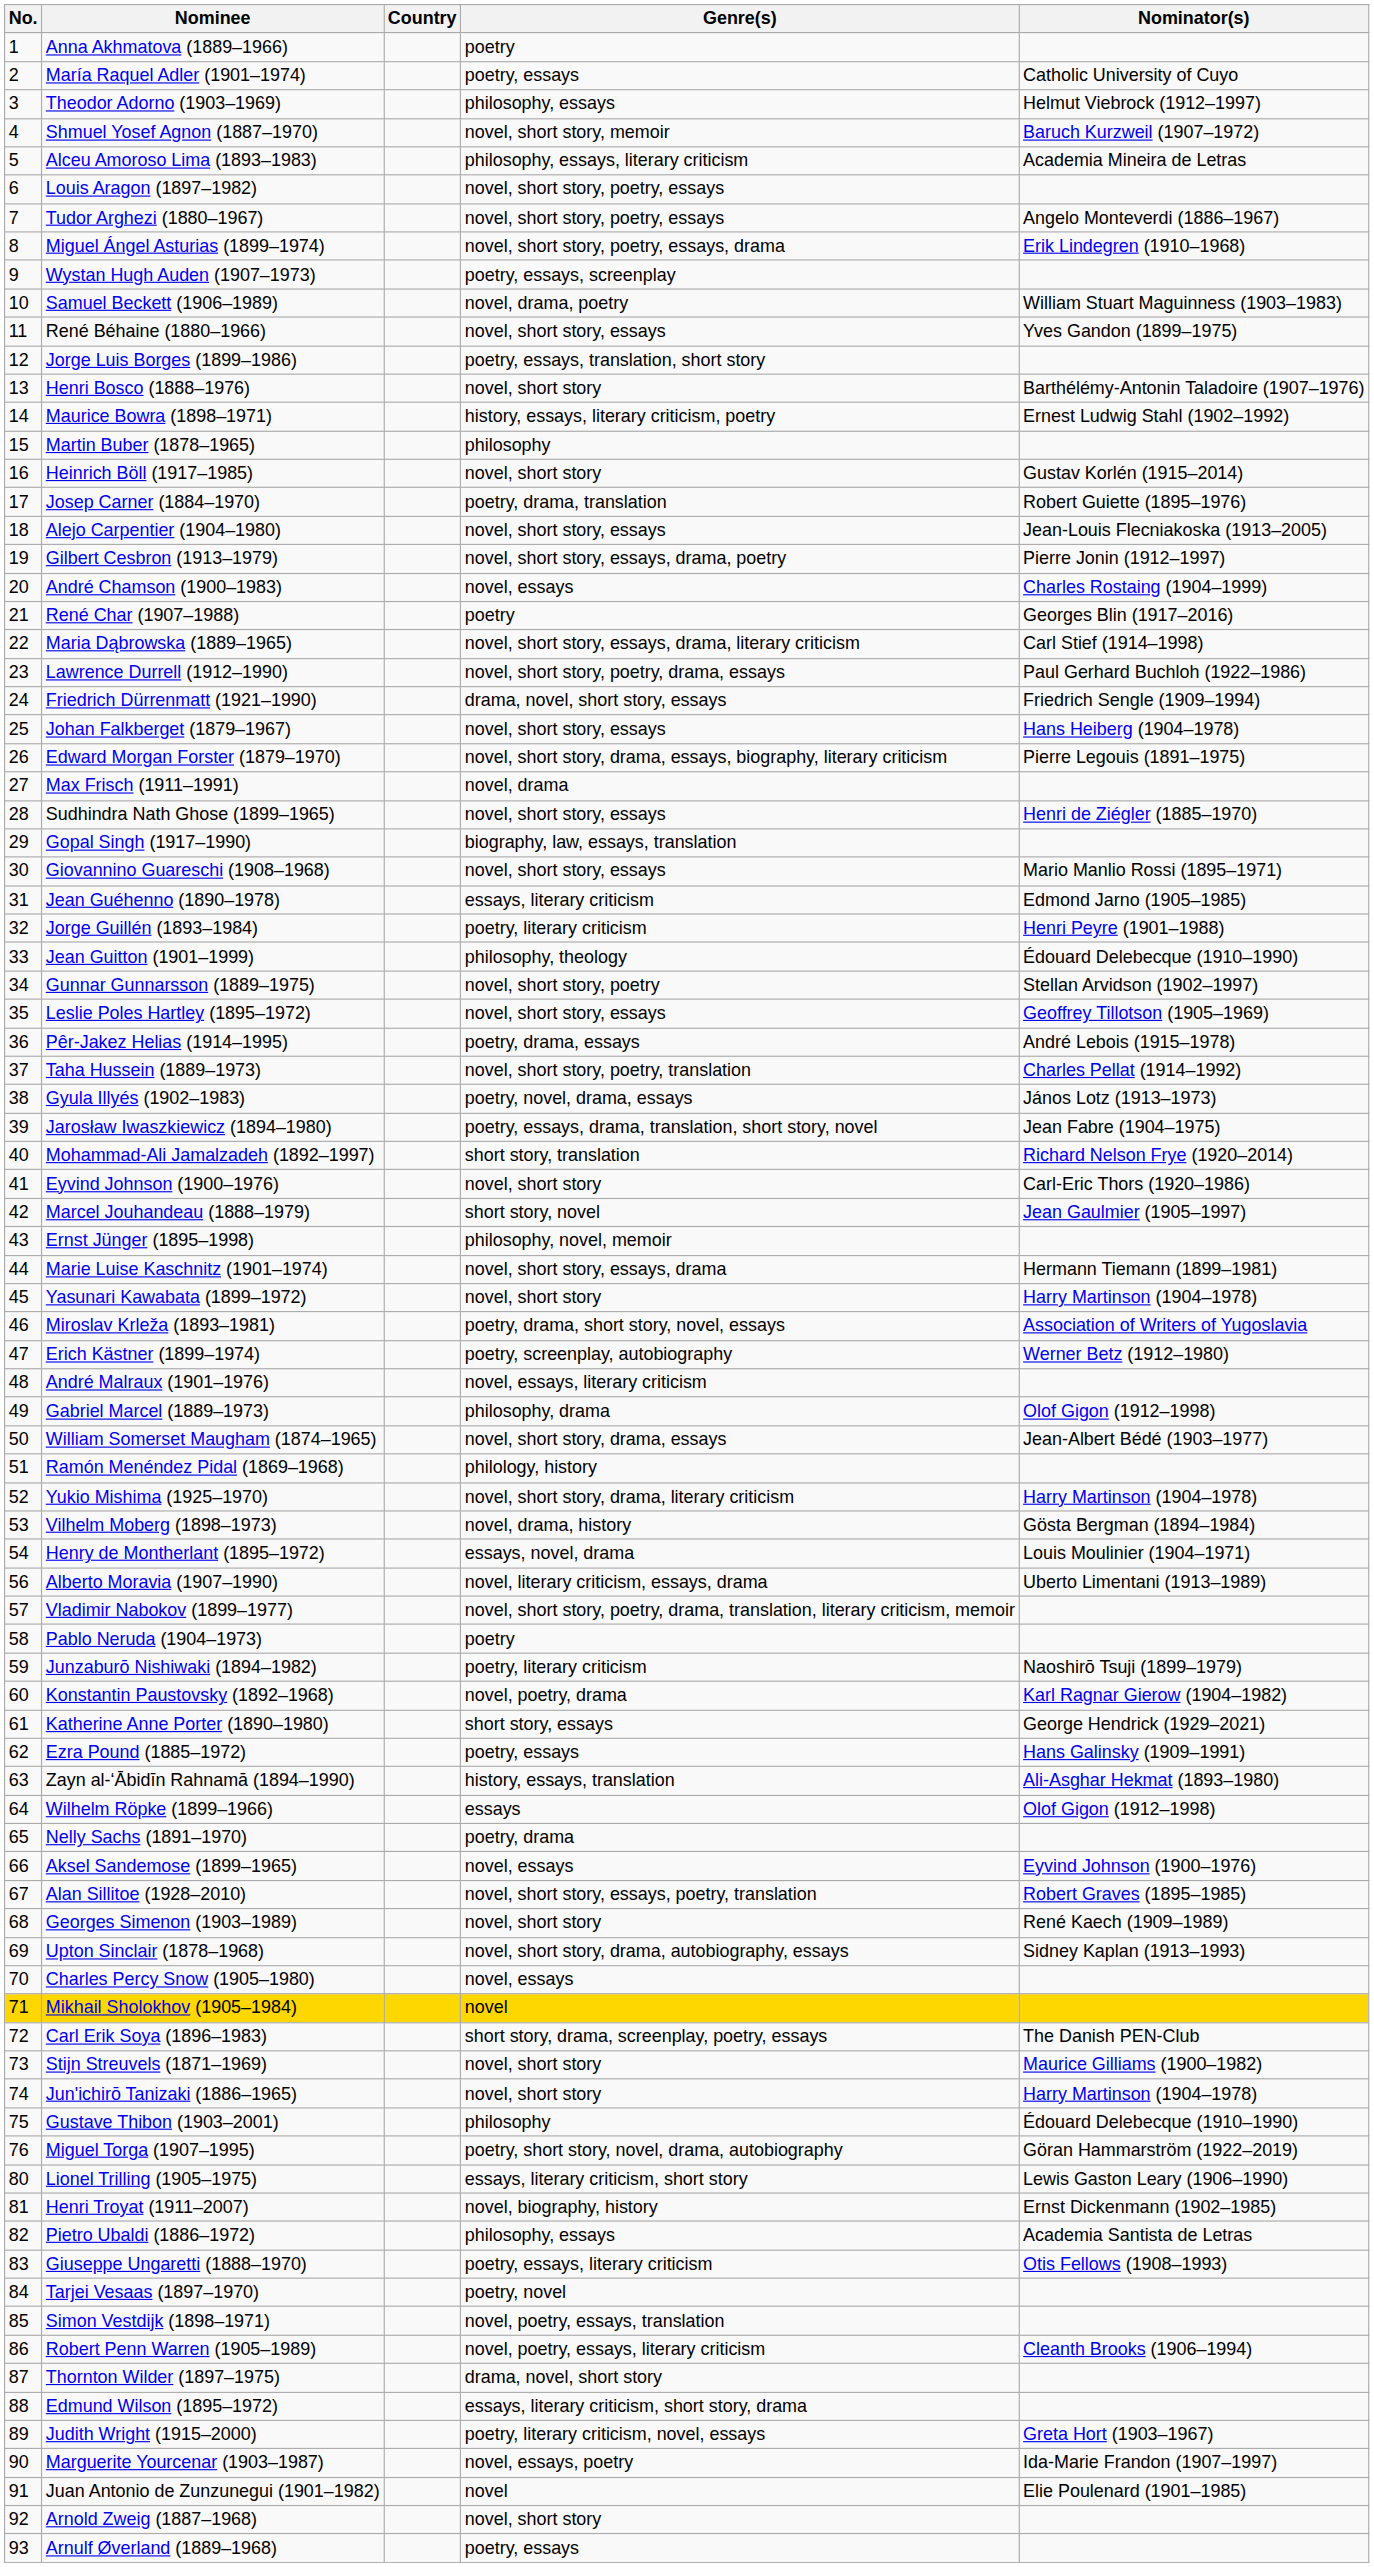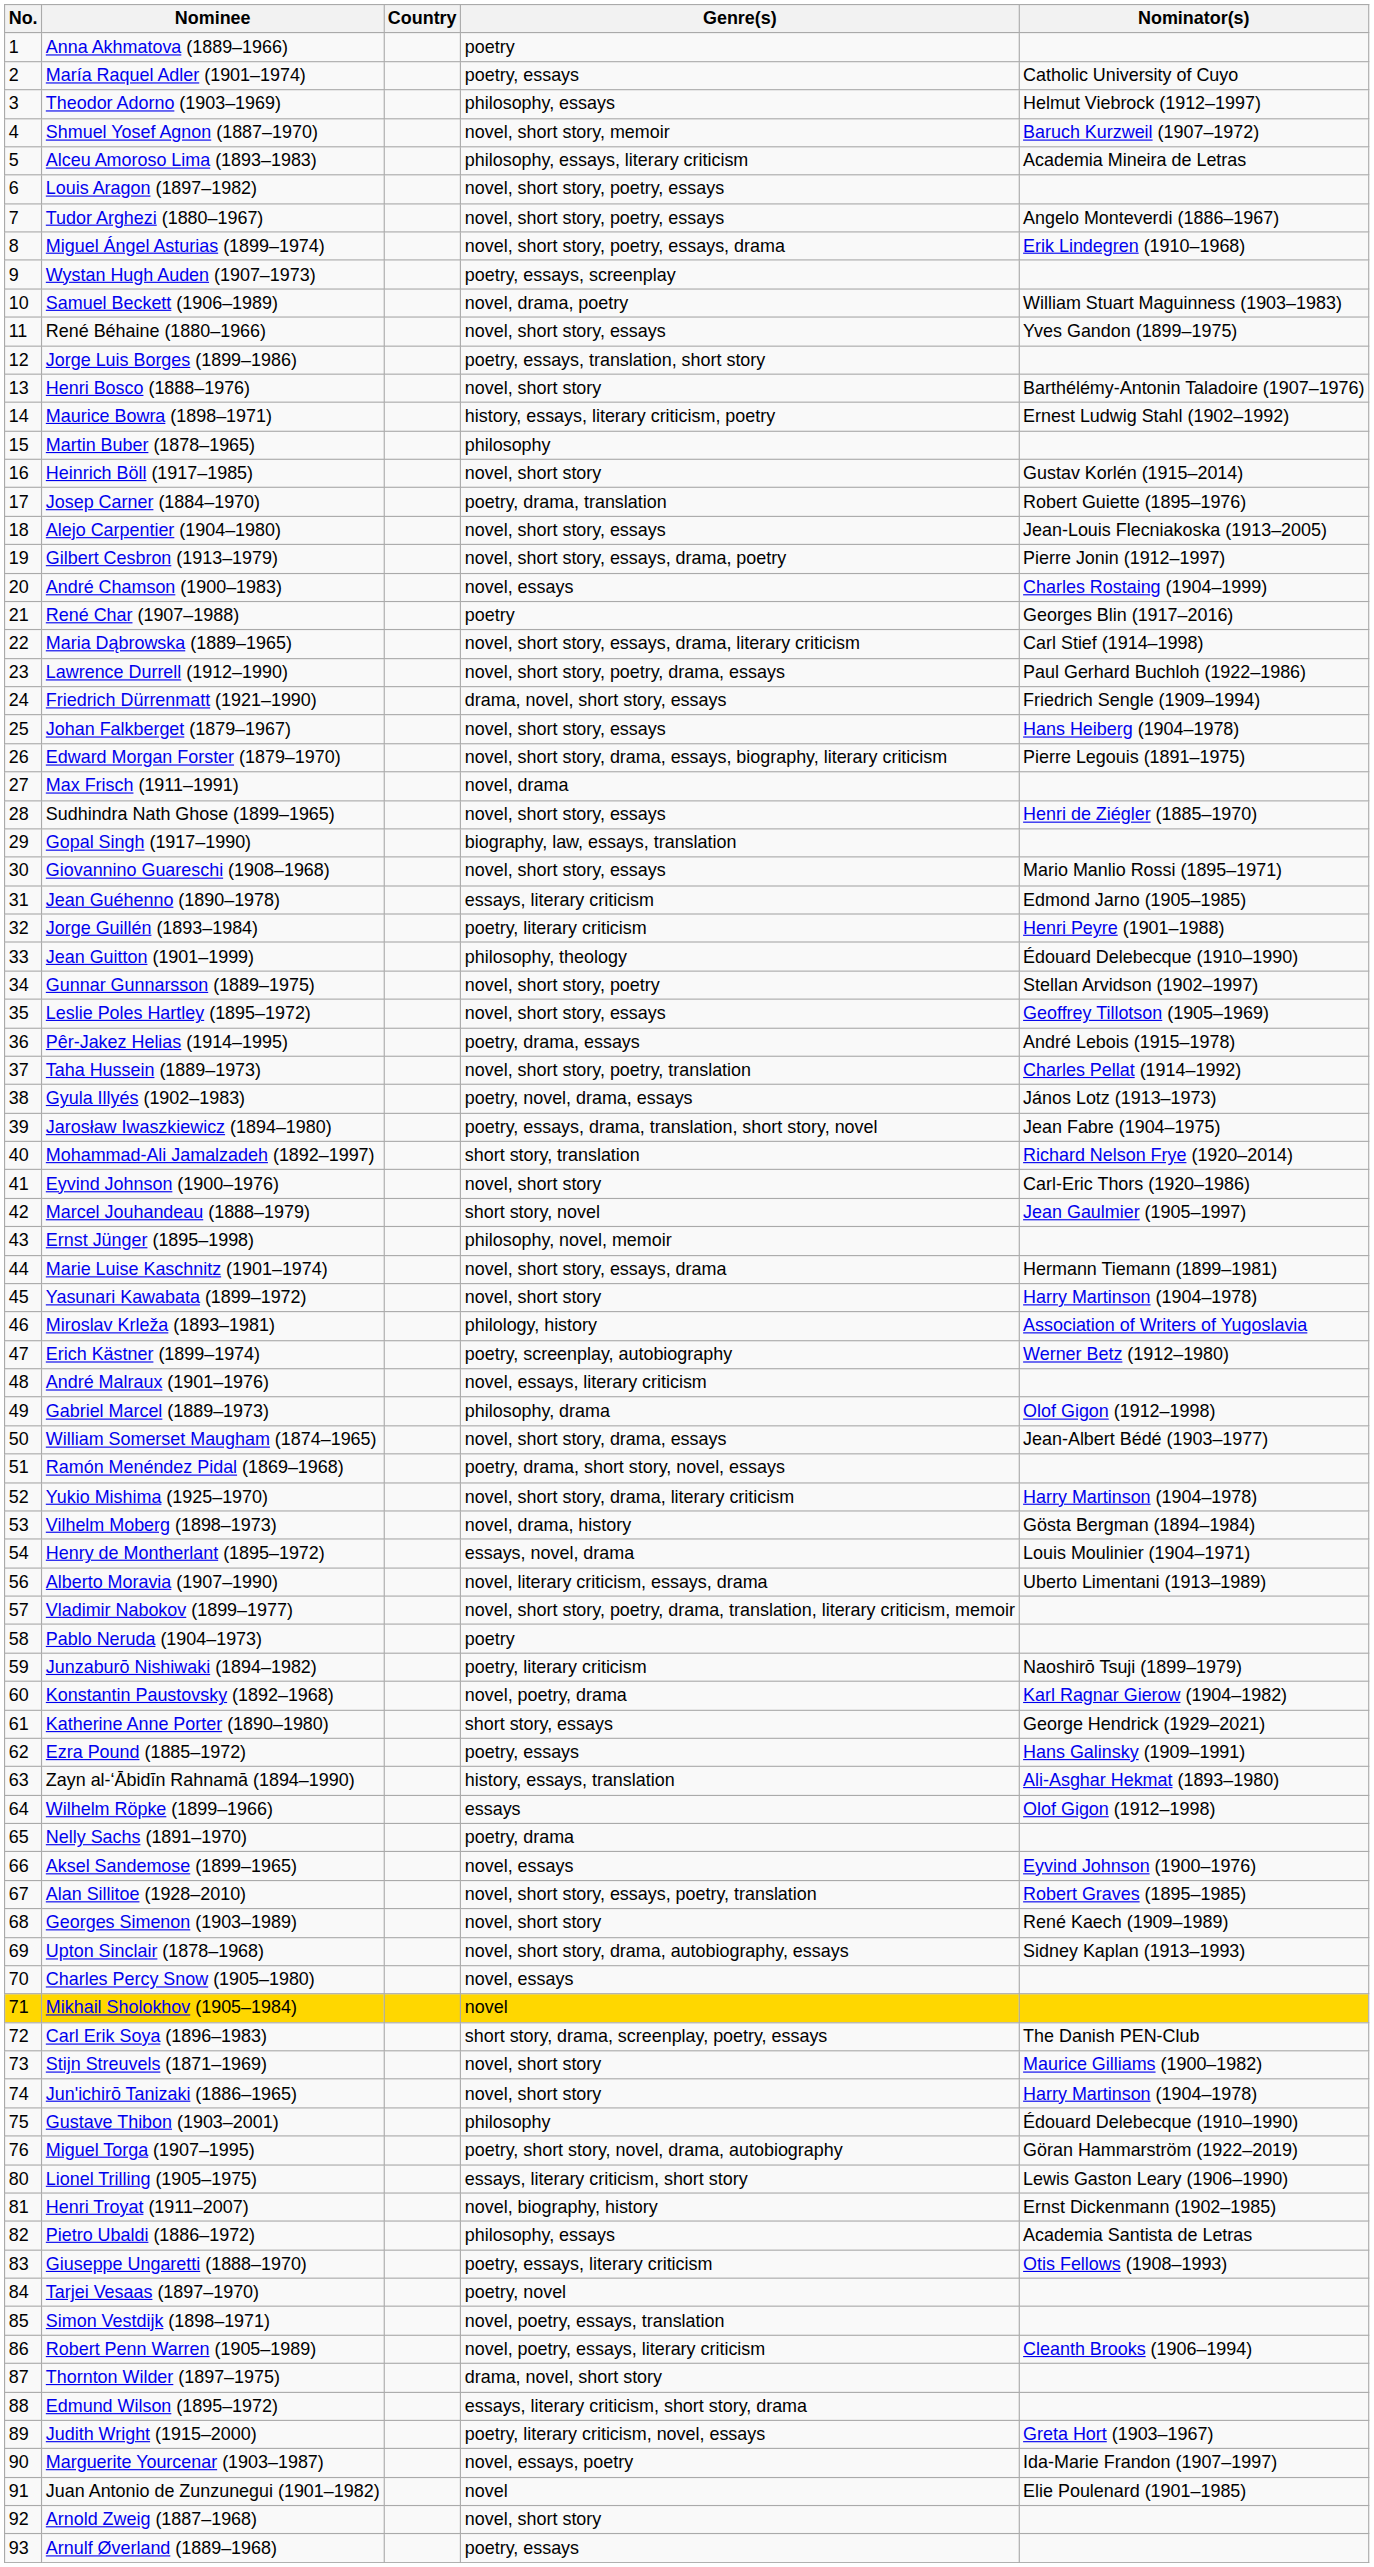(625, 1326) poetry, drama, short story, novel, essays -> (531, 1326) philology, history
(531, 1468) philology, history -> (625, 1468) poetry, drama, short story, novel, essays
